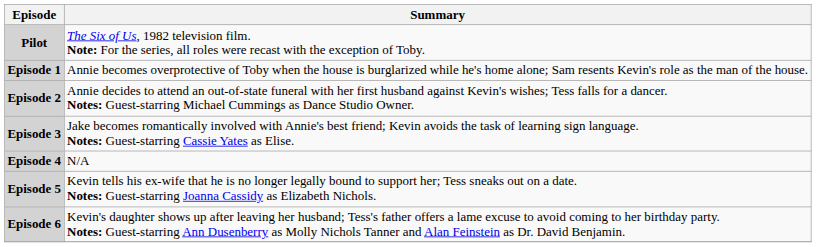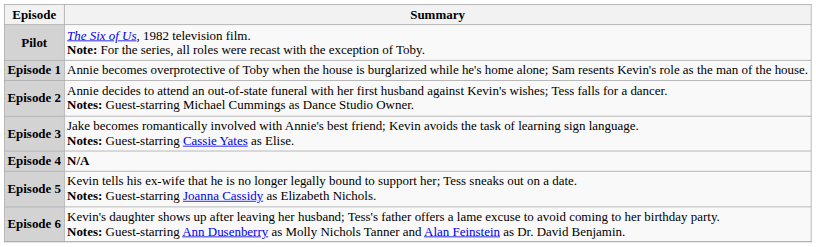(78, 161) normal -> (78, 161) bold
